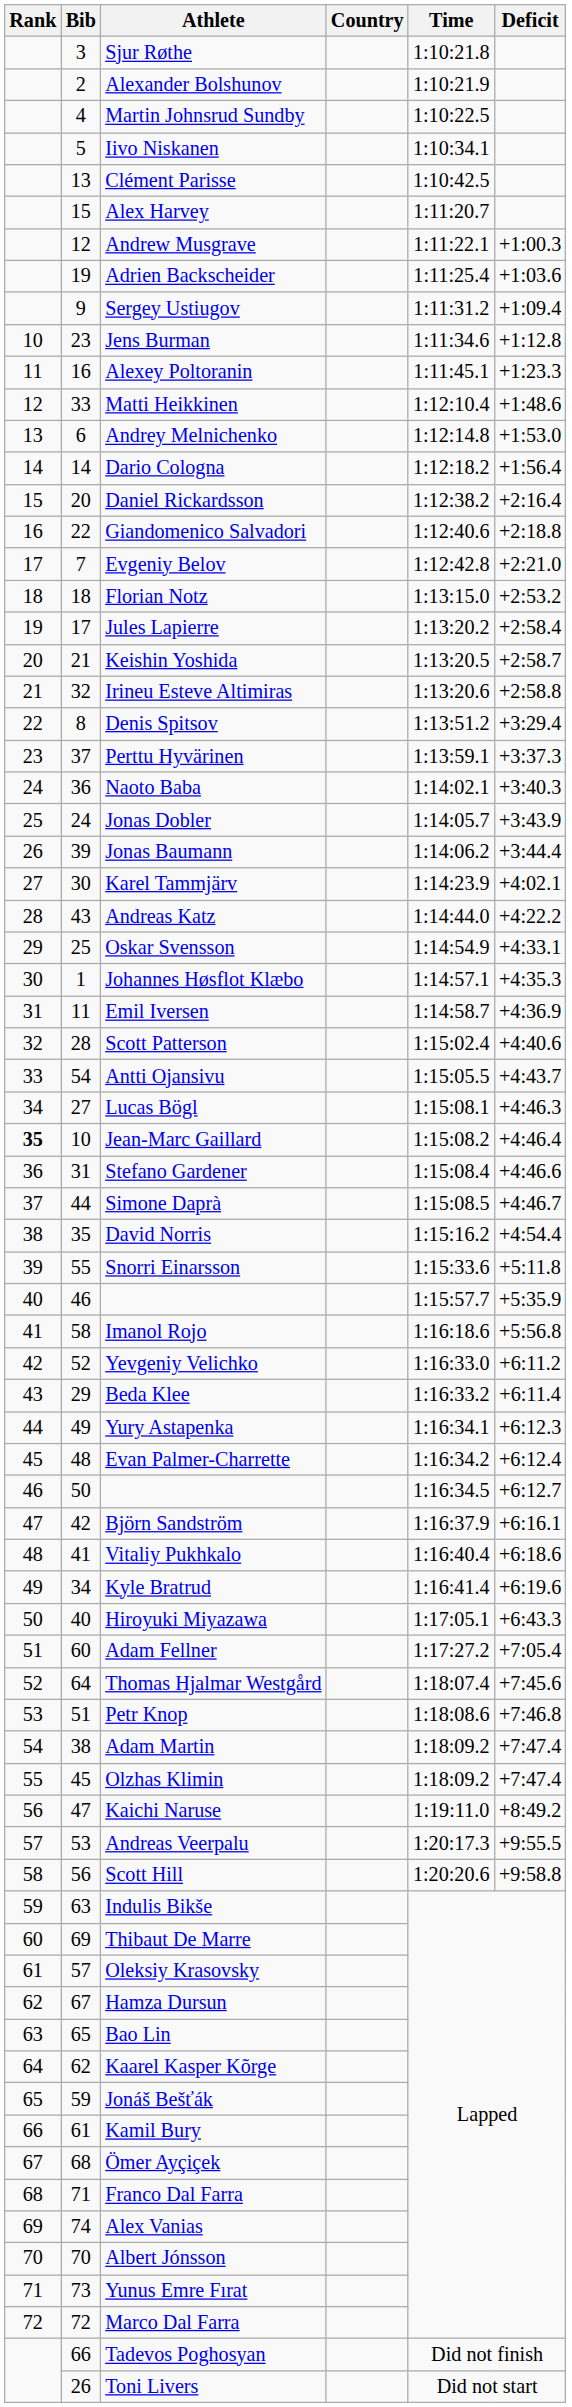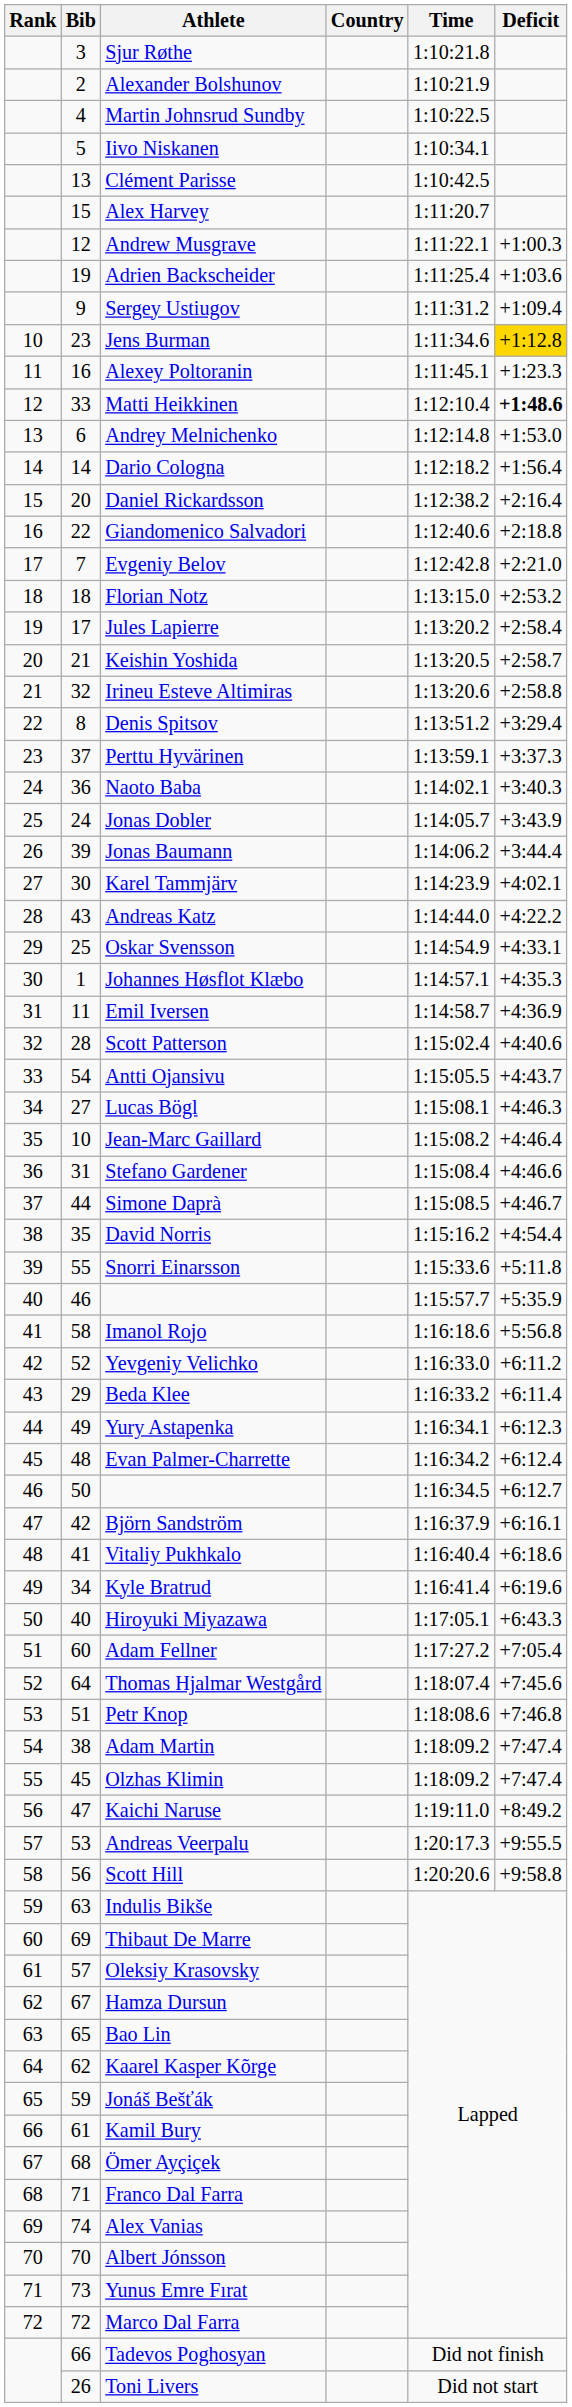(530, 340) no background -> (531, 340) gold background
(530, 404) normal -> (531, 404) bold
(33, 1139) bold -> (33, 1139) normal
